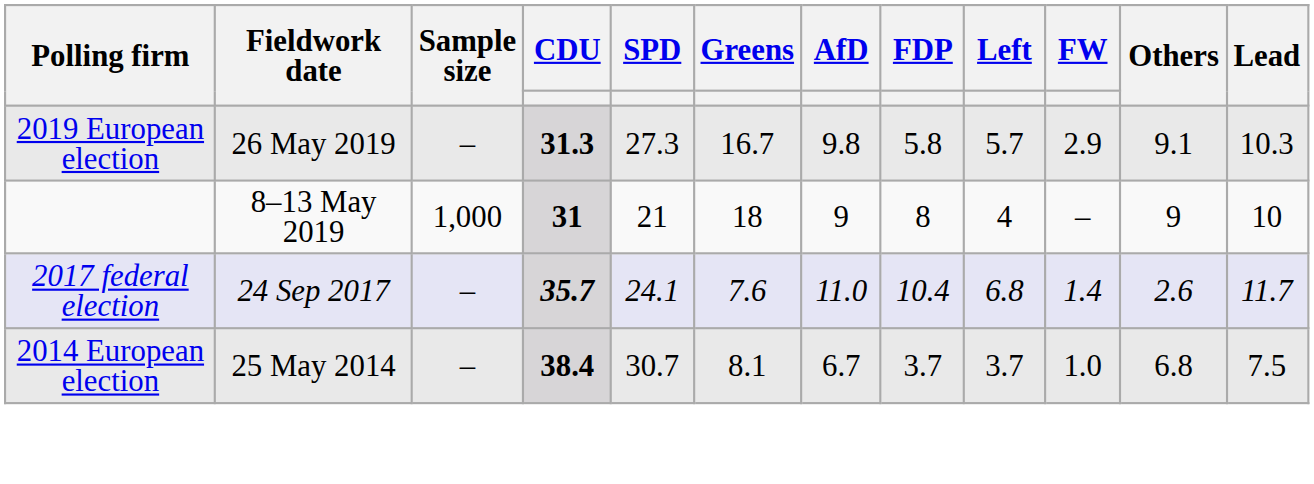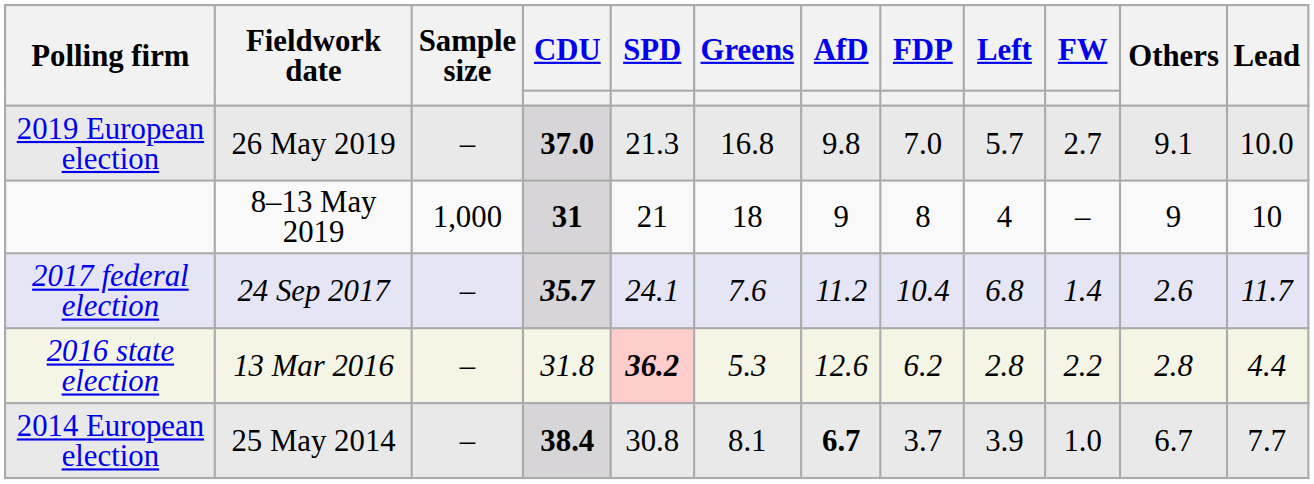(567, 143) 31.3 -> (567, 143) 37.0
(652, 143) 27.3 -> (652, 143) 21.3
(747, 143) 16.7 -> (747, 143) 16.8
(923, 143) 5.8 -> (923, 143) 7.0
(1083, 143) 2.9 -> (1083, 143) 2.7
(1267, 143) 10.3 -> (1267, 143) 10.0
(841, 291) 11.0 -> (841, 291) 11.2
+ row: (110, 366)
(652, 366) 30.7 -> (652, 440) 30.8
(841, 366) normal -> (841, 440) bold
(1004, 366) 3.7 -> (1004, 440) 3.9
(1174, 366) 6.8 -> (1174, 440) 6.7
(1267, 366) 7.5 -> (1267, 440) 7.7
